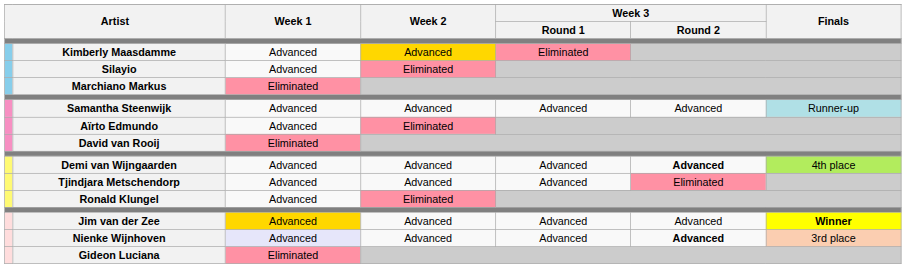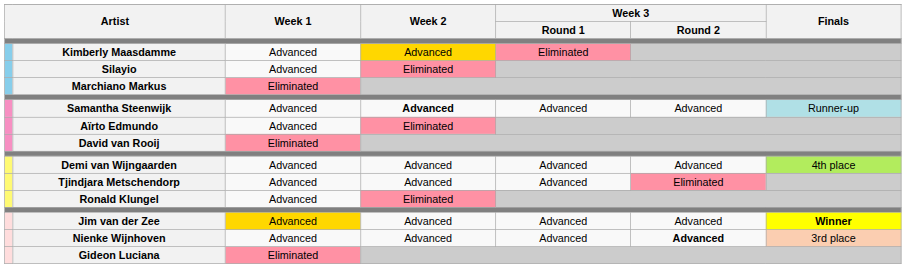(428, 109) normal -> (428, 109) bold
(698, 165) bold -> (698, 165) normal
(293, 238) lavender background -> (293, 238) no background
